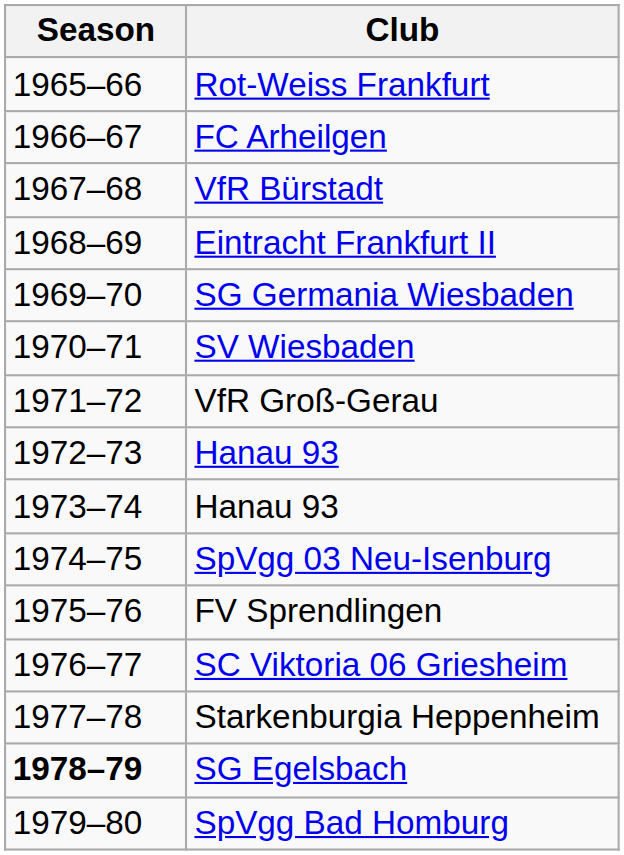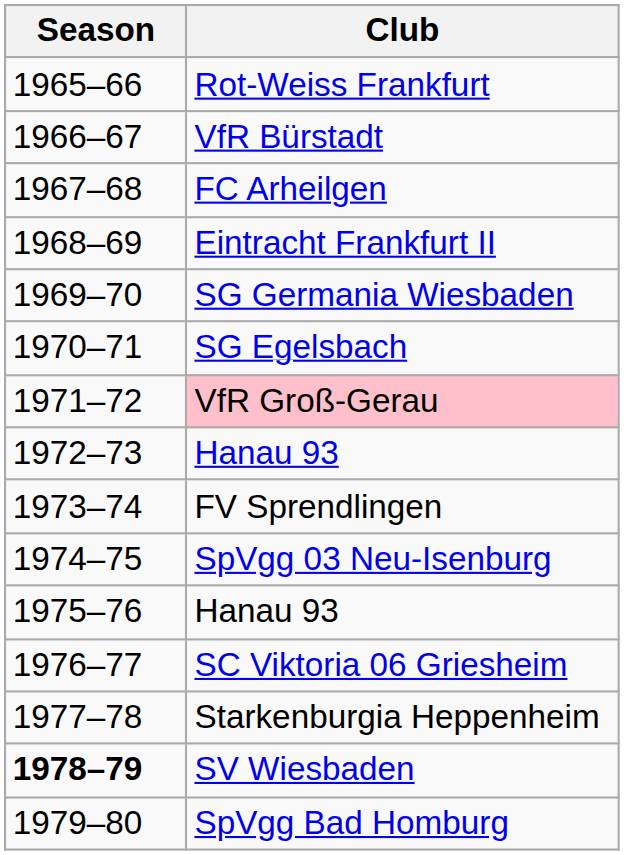(291, 136) FC Arheilgen -> (289, 136) VfR Bürstadt
(289, 189) VfR Bürstadt -> (291, 189) FC Arheilgen
(305, 347) SV Wiesbaden -> (301, 347) SG Egelsbach
(317, 400) no background -> (317, 400) pink background
(267, 505) Hanau 93 -> (318, 505) FV Sprendlingen
(318, 611) FV Sprendlingen -> (267, 611) Hanau 93
(301, 769) SG Egelsbach -> (305, 769) SV Wiesbaden
